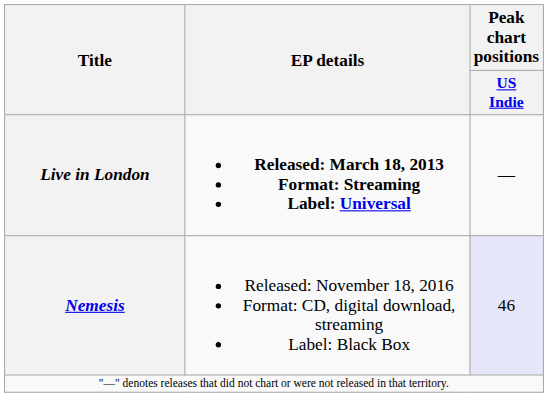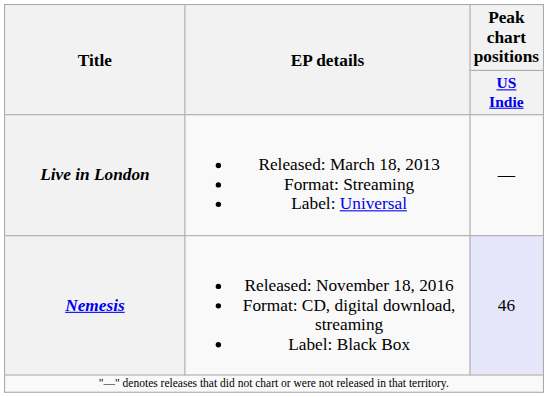(328, 185) bold -> (328, 185) normal
